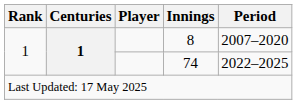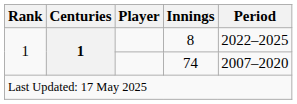(255, 39) 2007–2020 -> (255, 39) 2022–2025
(255, 63) 2022–2025 -> (255, 63) 2007–2020
